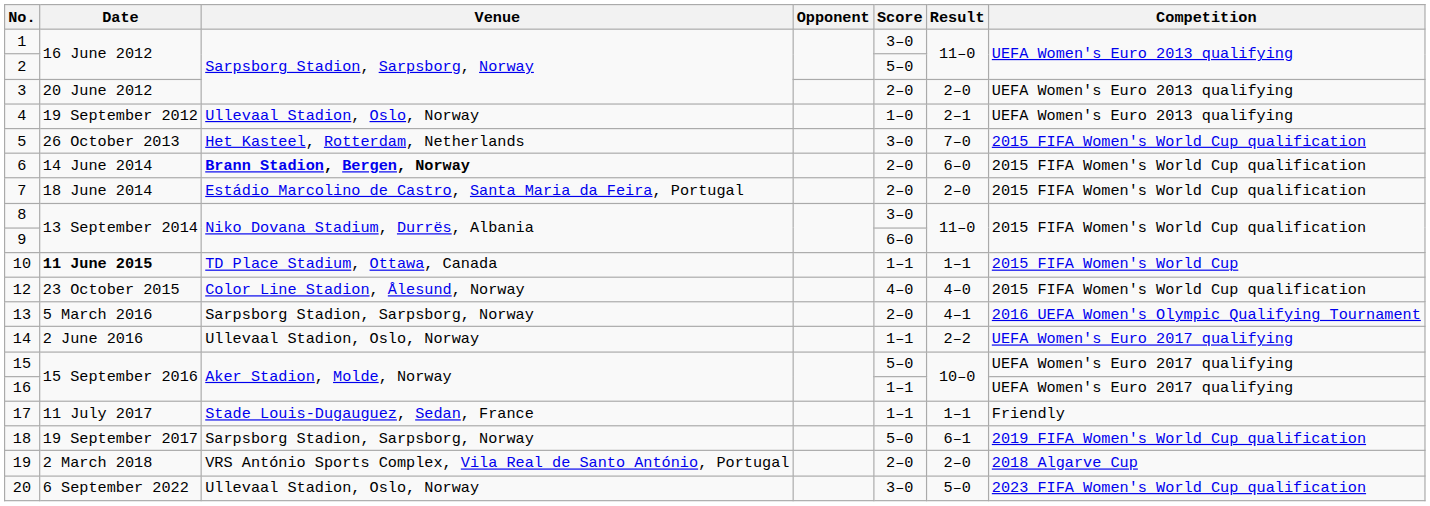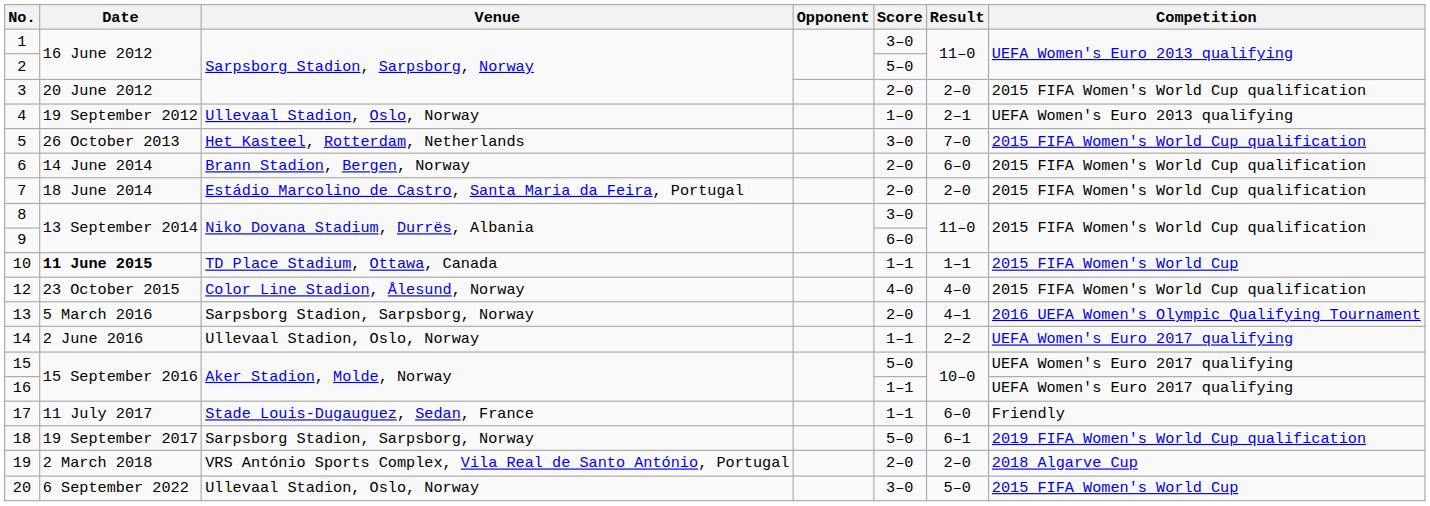(1142, 91) UEFA Women's Euro 2013 qualifying -> (1179, 91) 2015 FIFA Women's World Cup qualification
(338, 166) bold -> (338, 166) normal
(957, 414) 1–1 -> (957, 414) 6–0
(1179, 488) 2023 FIFA Women's World Cup qualification -> (1115, 488) 2015 FIFA Women's World Cup
